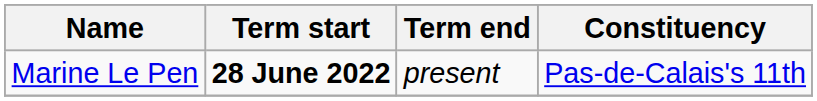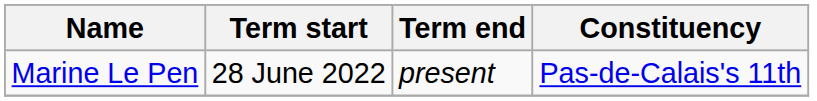(301, 73) bold -> (299, 73) normal
